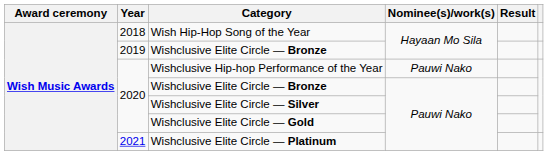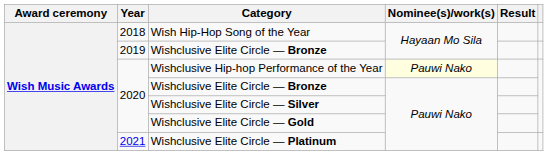(441, 68) no background -> (441, 68) lightyellow background
